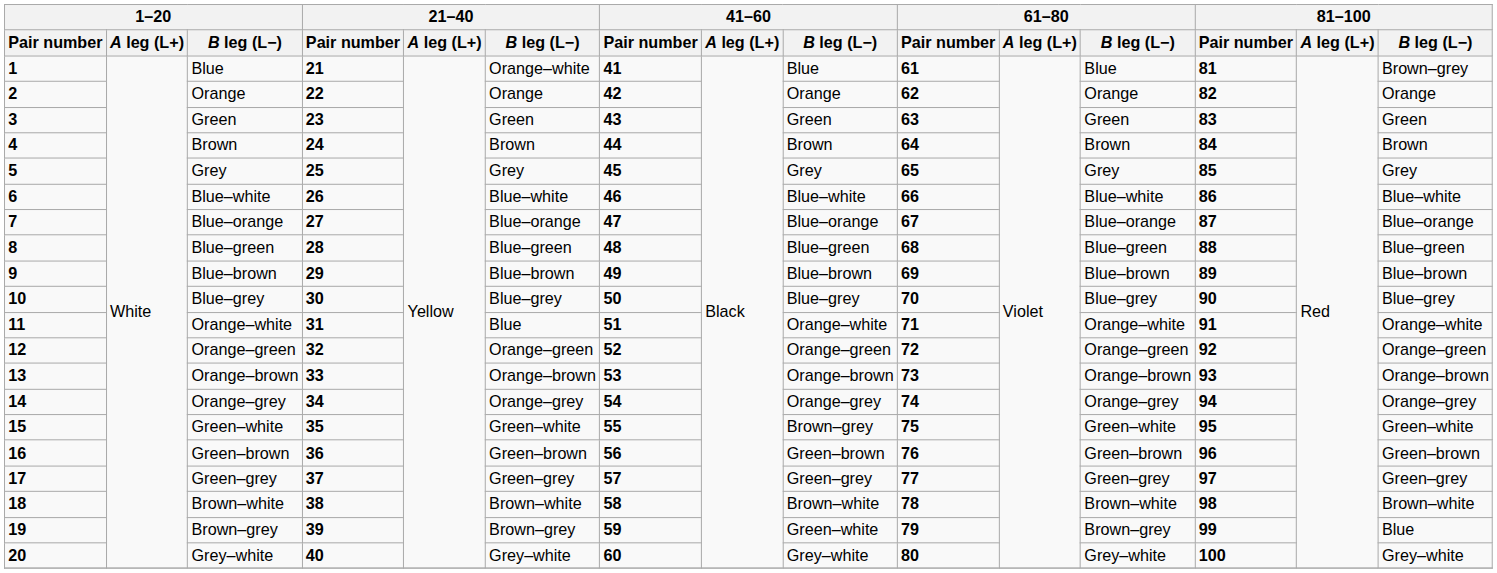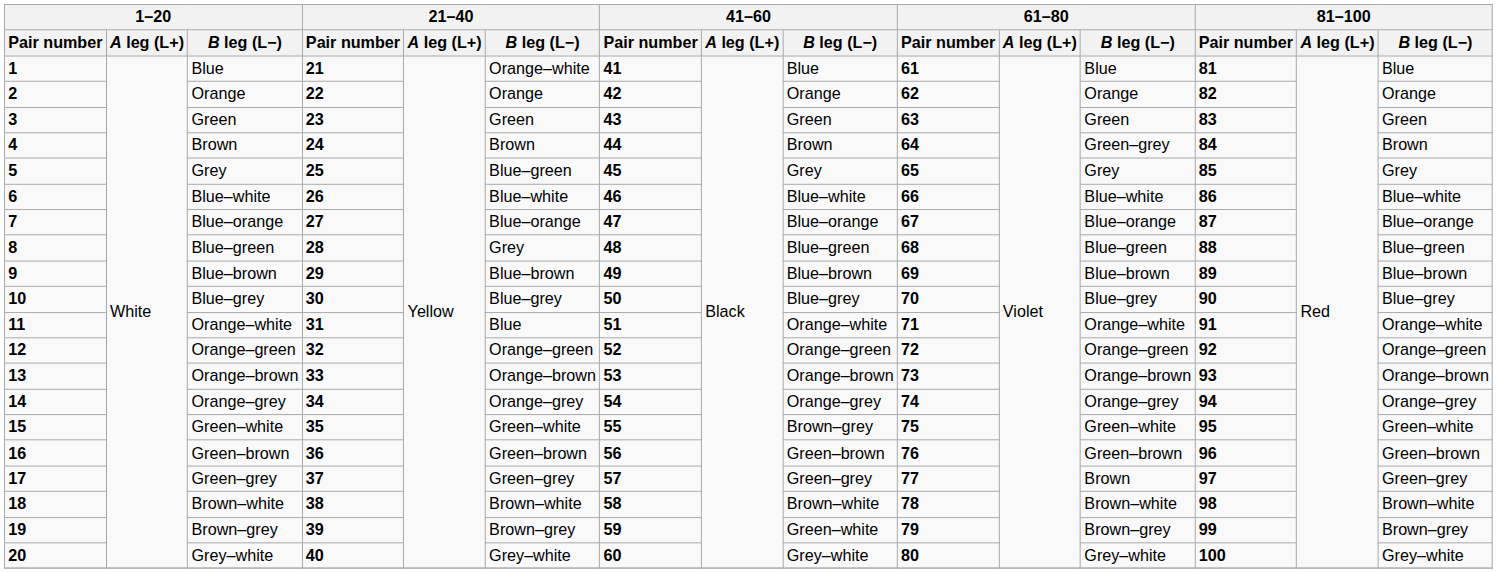(1425, 68) Brown–grey -> (1398, 68) Blue
(1107, 145) Brown -> (1127, 145) Green–grey
(507, 171) Grey -> (530, 171) Blue–green
(530, 247) Blue–green -> (507, 247) Grey
(1127, 478) Green–grey -> (1107, 478) Brown
(1398, 529) Blue -> (1425, 529) Brown–grey
